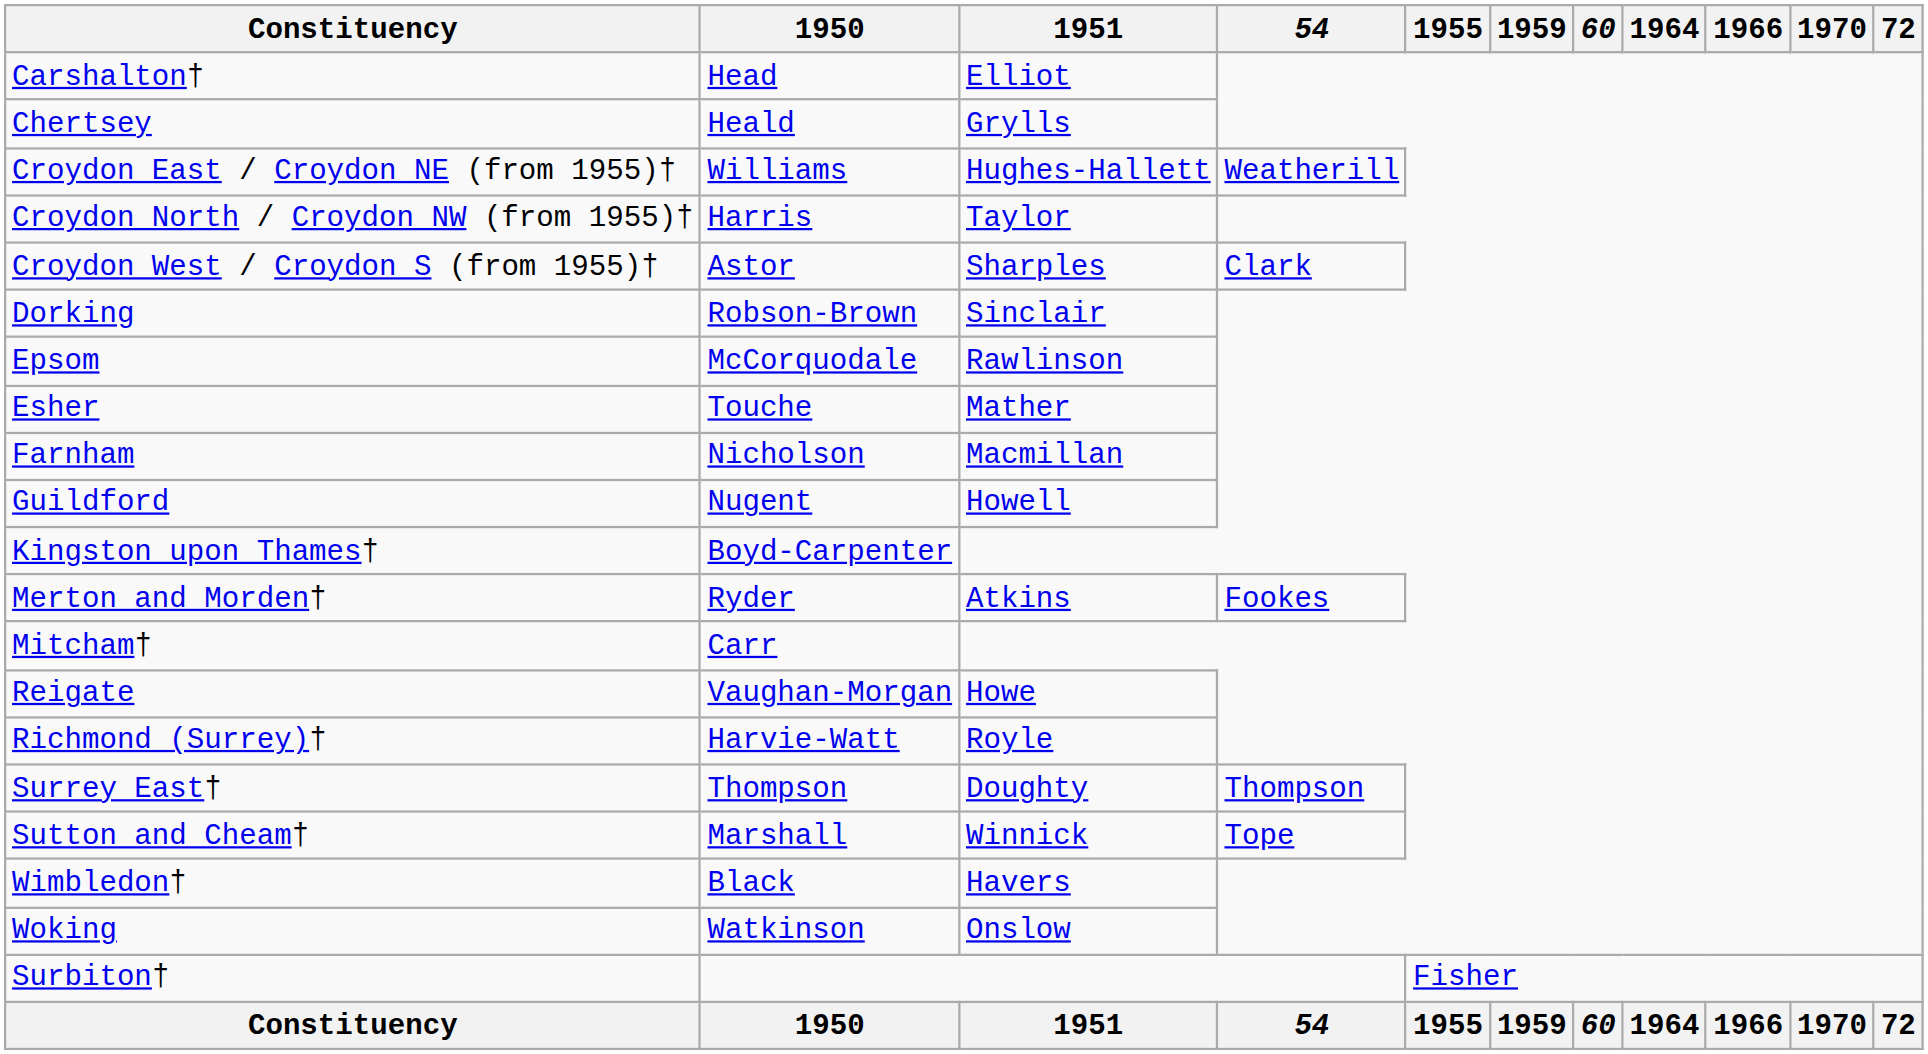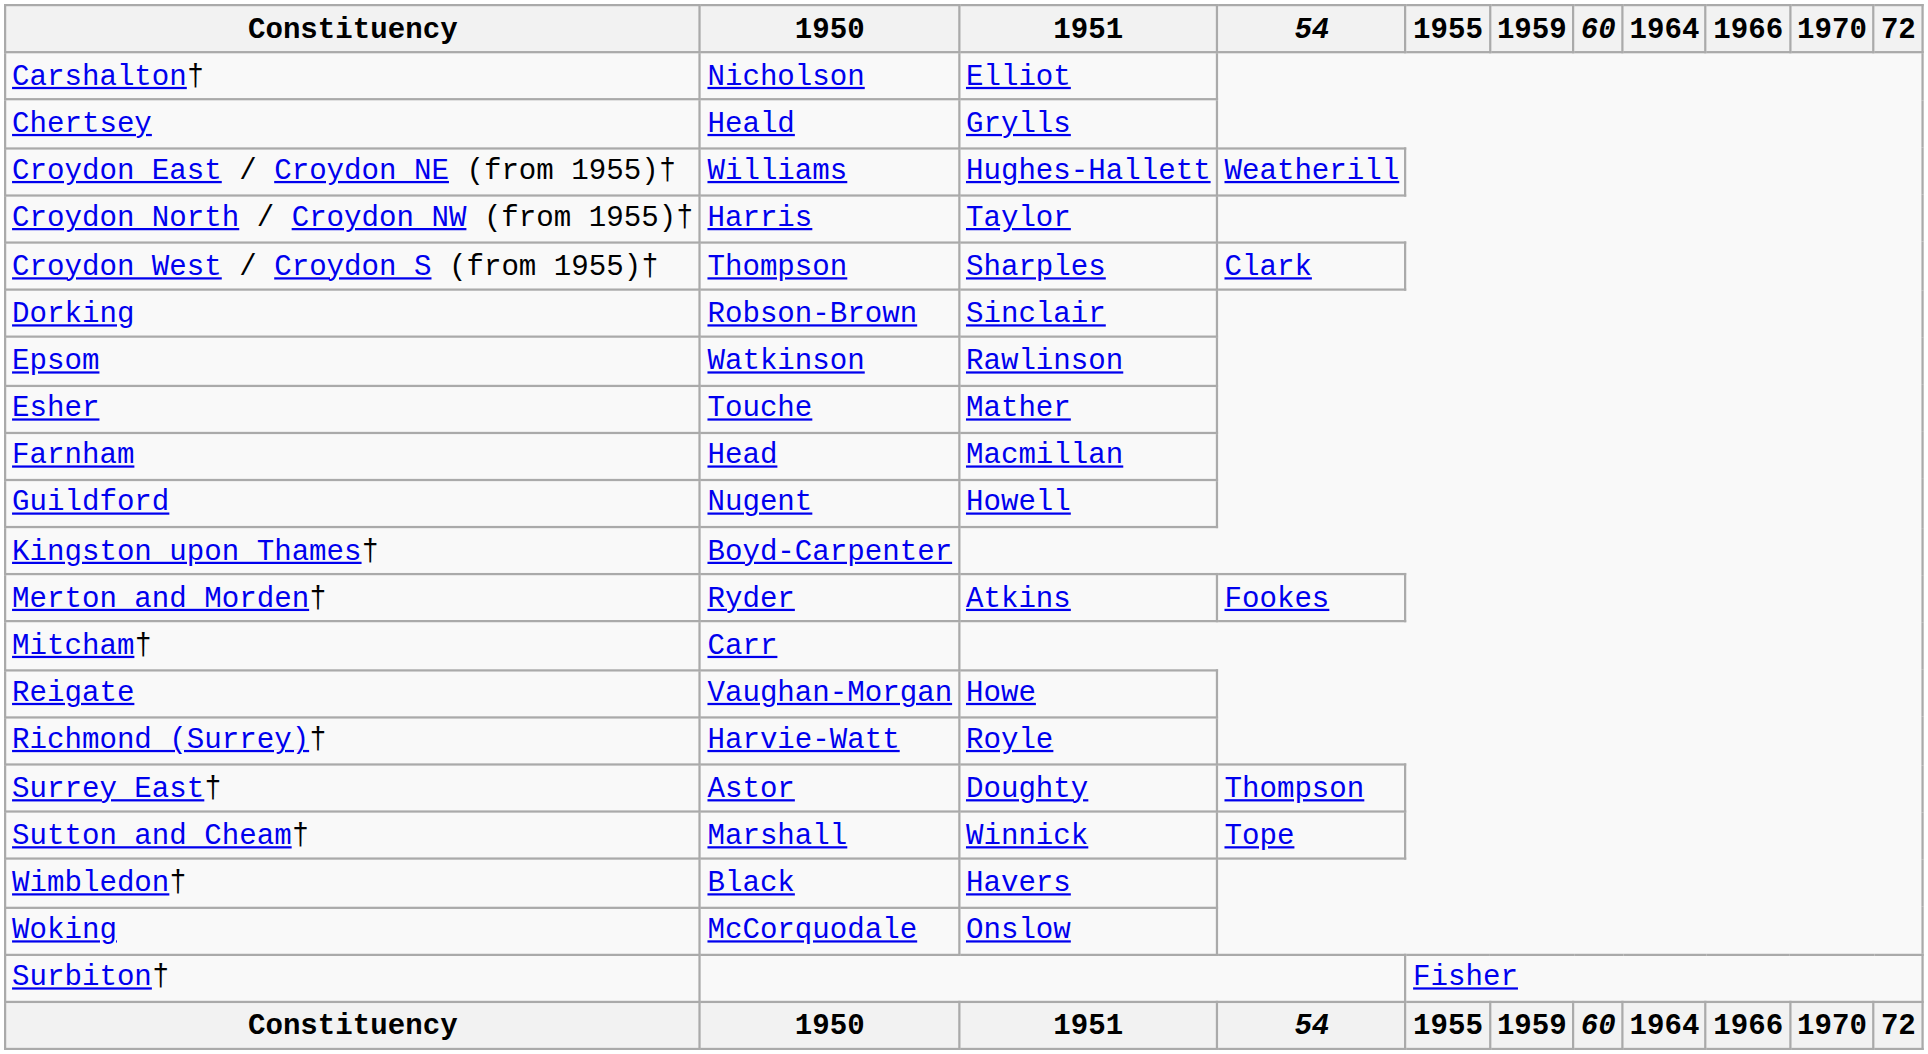(742, 76) Head -> (786, 76) Nicholson
(751, 266) Astor -> (777, 266) Thompson
(812, 361) McCorquodale -> (786, 361) Watkinson
(786, 456) Nicholson -> (742, 456) Head
(777, 788) Thompson -> (751, 788) Astor
(786, 931) Watkinson -> (812, 931) McCorquodale
